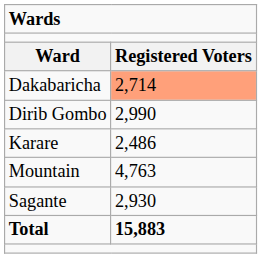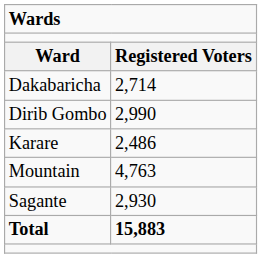(135, 85) lightsalmon background -> (135, 85) no background
